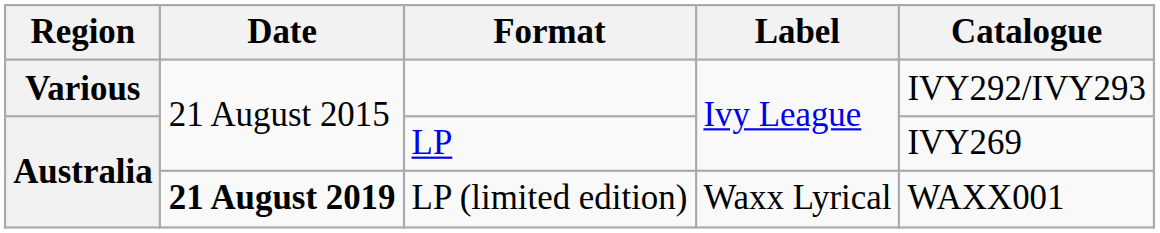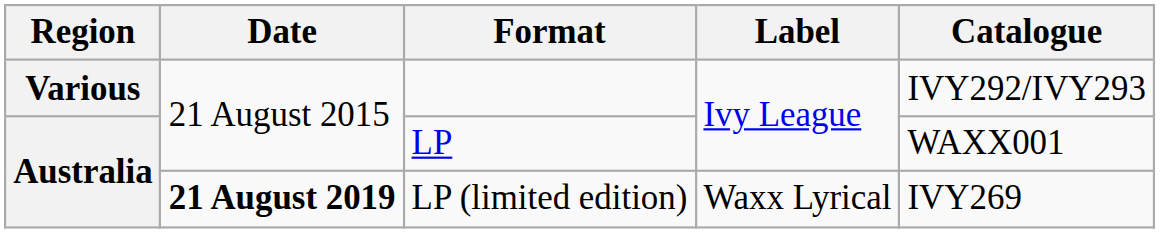(965, 142) IVY269 -> (986, 142) WAXX001
(986, 198) WAXX001 -> (965, 198) IVY269
